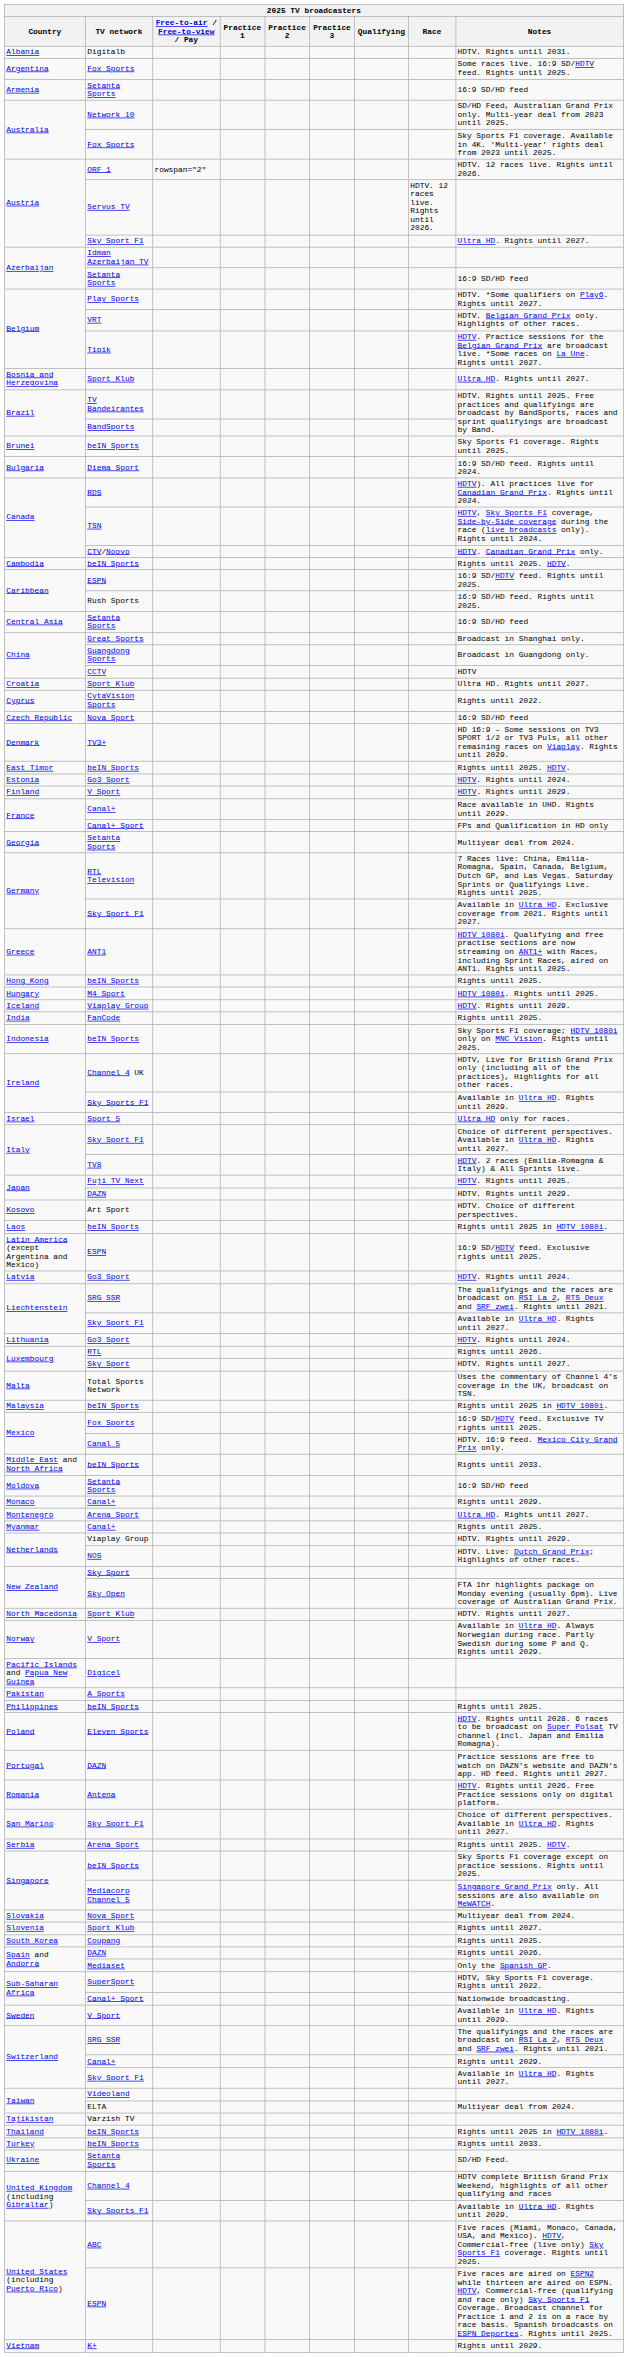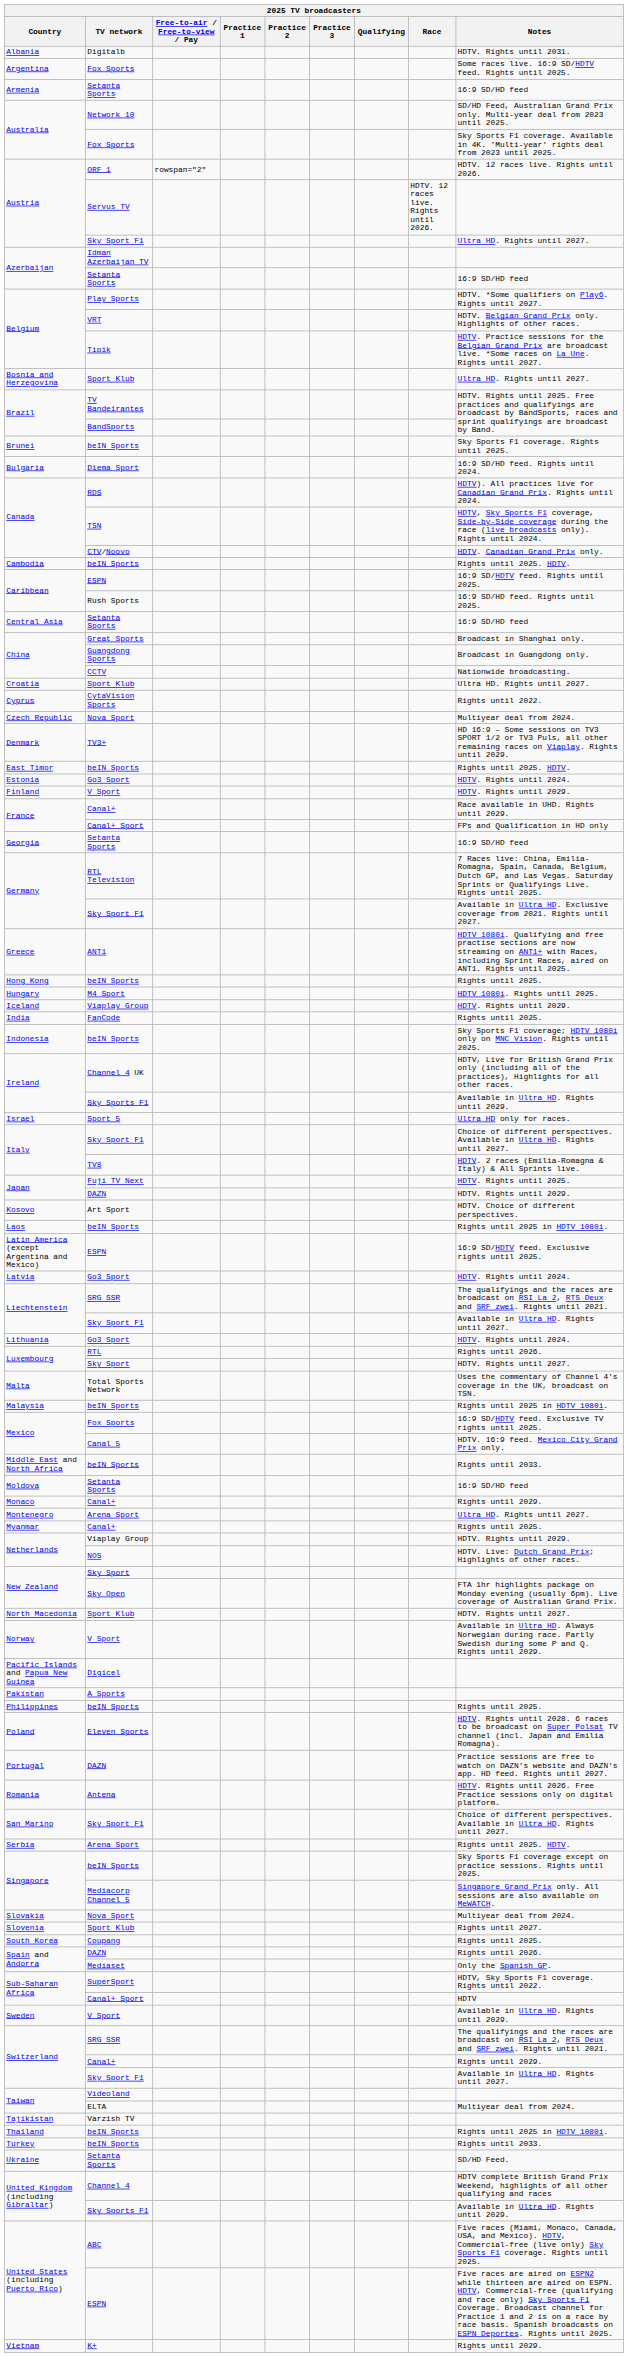(467, 672) HDTV -> (514, 672) Nationwide broadcasting.
(493, 717) 16:9 SD/HD feed -> (516, 717) Multiyear deal from 2024.
(516, 842) Multiyear deal from 2024. -> (493, 842) 16:9 SD/HD feed
(514, 1999) Nationwide broadcasting. -> (467, 1999) HDTV
